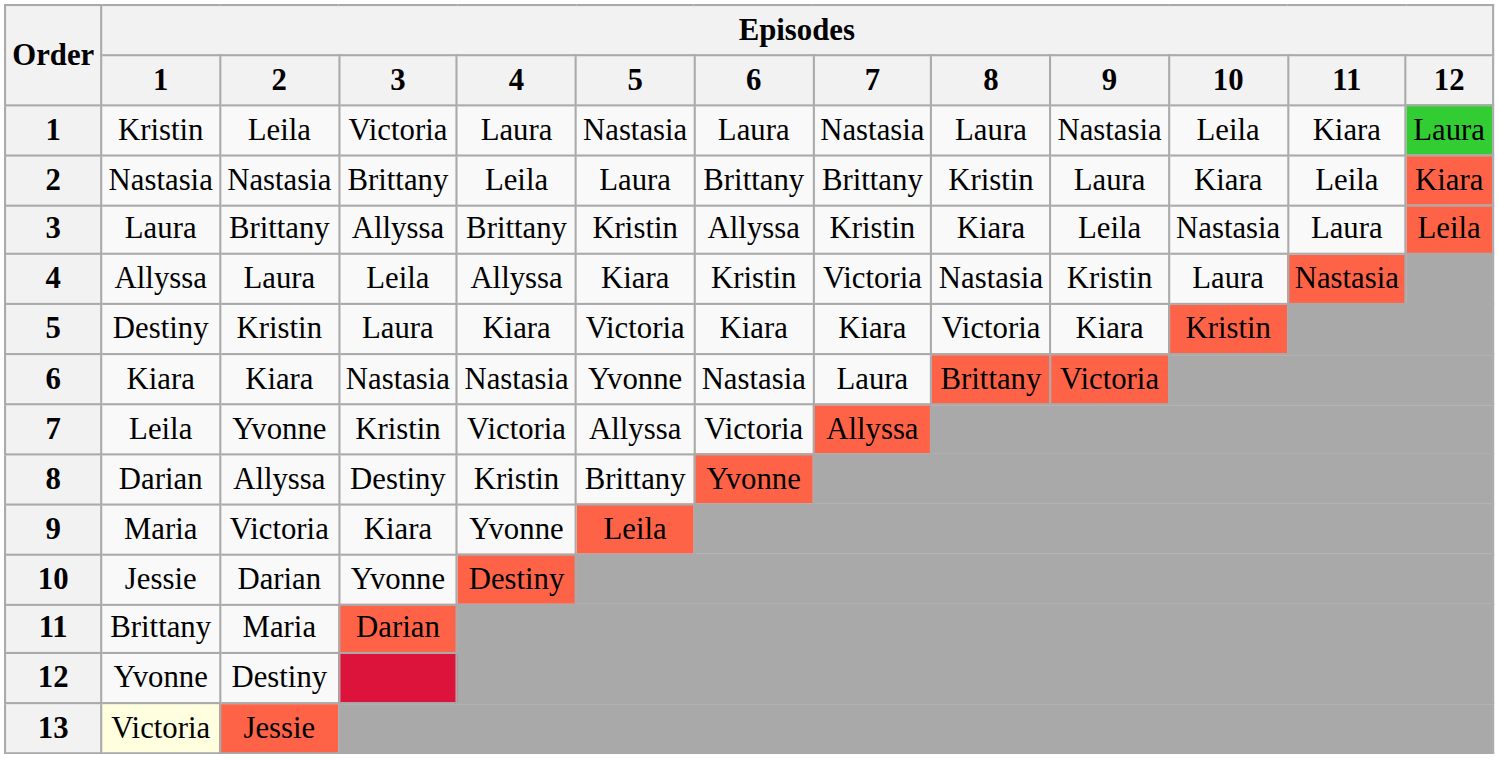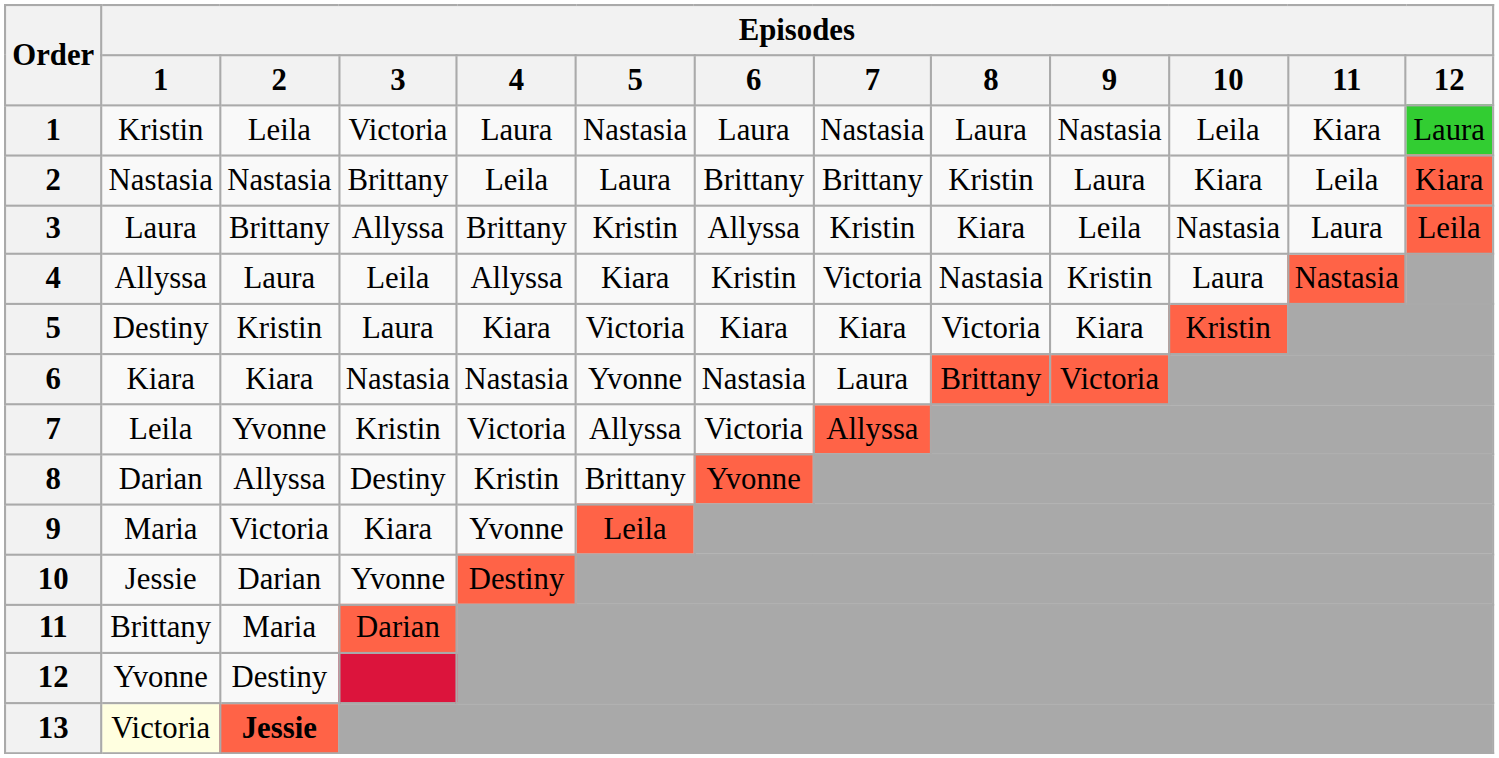(279, 727) normal -> (279, 727) bold
